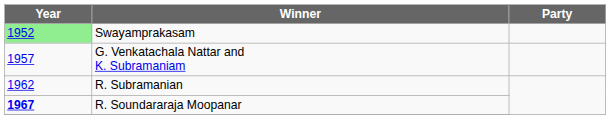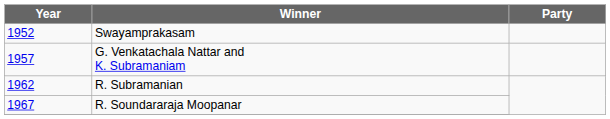(21, 33) lightgreen background -> (21, 33) no background
(21, 104) bold -> (21, 104) normal
